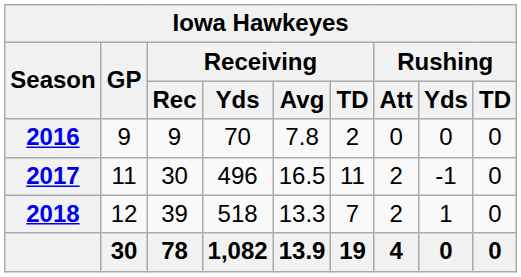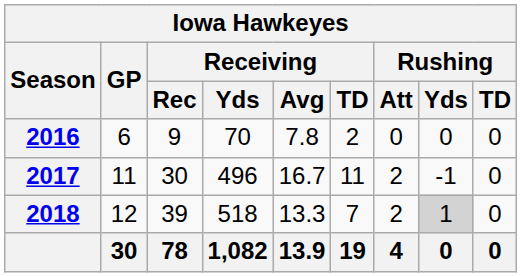(124, 137) 9 -> (124, 137) 6
(302, 175) 16.5 -> (302, 175) 16.7
(446, 213) no background -> (446, 213) lightgrey background
